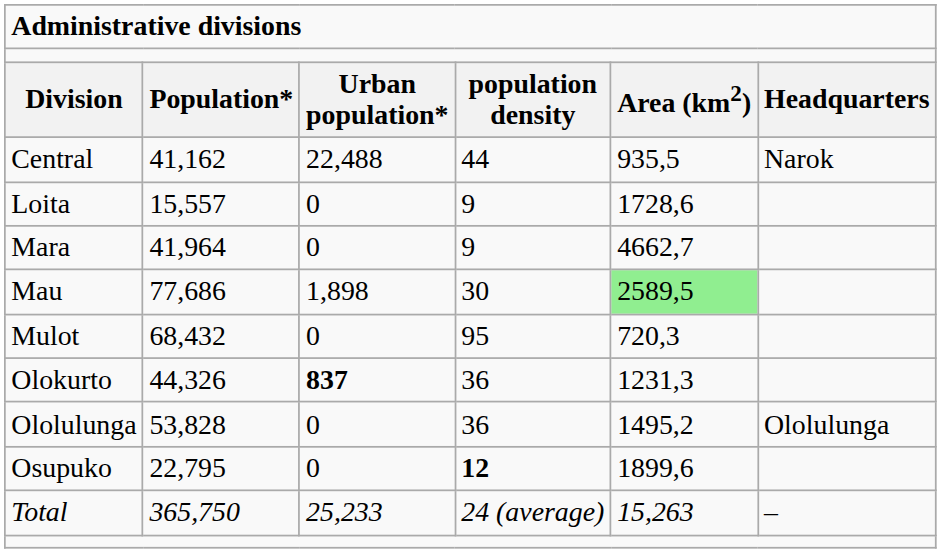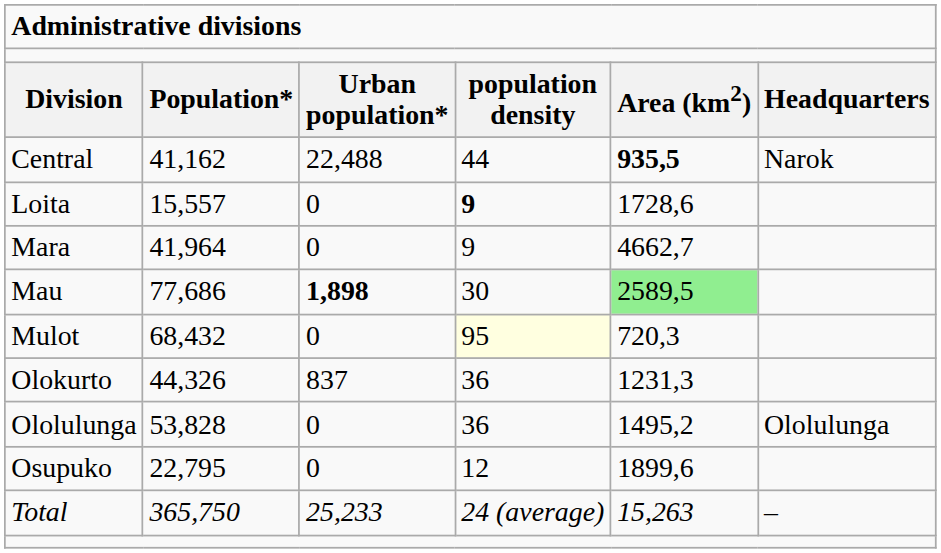(648, 159) normal -> (648, 159) bold
(468, 203) normal -> (468, 203) bold
(337, 291) normal -> (337, 291) bold
(475, 335) no background -> (475, 335) lightyellow background
(327, 379) bold -> (327, 379) normal
(475, 468) bold -> (475, 468) normal
